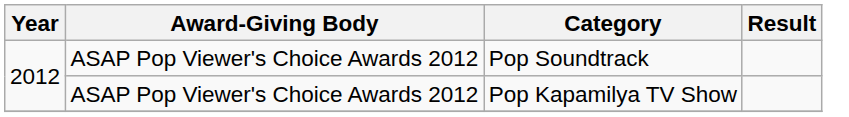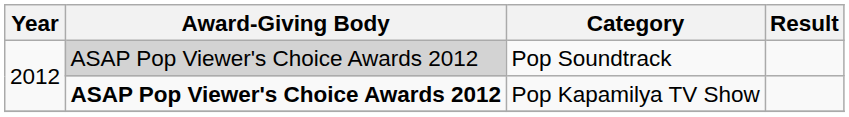(274, 58) no background -> (274, 58) lightgrey background
(274, 94) normal -> (286, 94) bold
